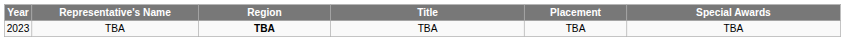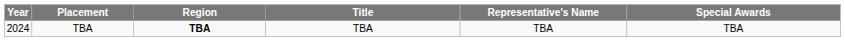columns swapped: (115, 13) <-> (576, 13)
(18, 29) 2023 -> (18, 29) 2024
